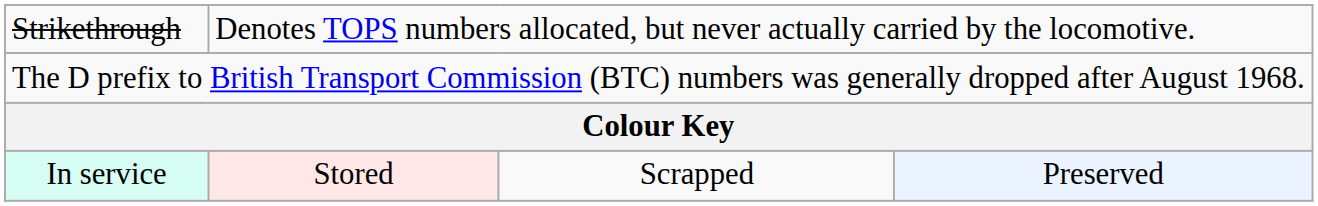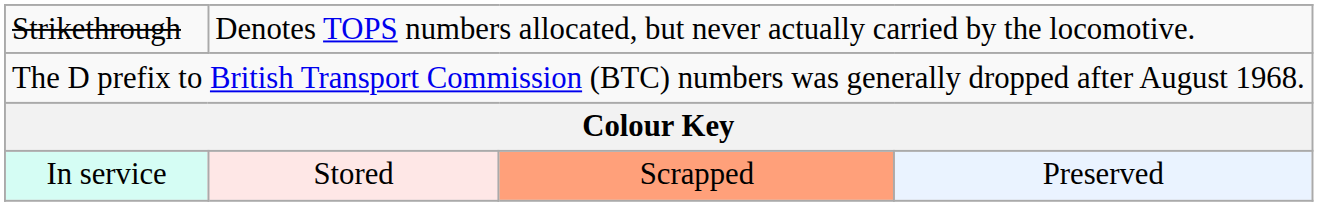(697, 175) no background -> (697, 175) lightsalmon background
